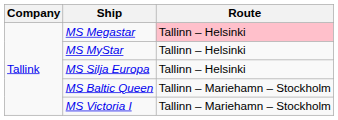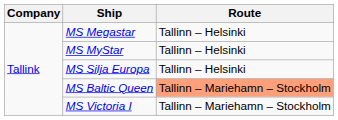(202, 32) pink background -> (202, 32) no background
(245, 87) no background -> (245, 87) lightsalmon background
